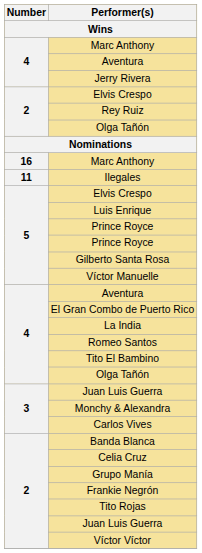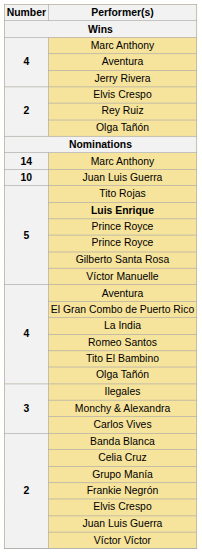(26, 161) 16 -> (26, 161) 14
(26, 177) 11 -> (26, 177) 10
(122, 177) Ilegales -> (122, 177) Juan Luis Guerra
(122, 194) Elvis Crespo -> (122, 194) Tito Rojas
(122, 210) normal -> (122, 210) bold
(122, 392) Juan Luis Guerra -> (122, 392) Ilegales
(122, 507) Tito Rojas -> (122, 507) Elvis Crespo
